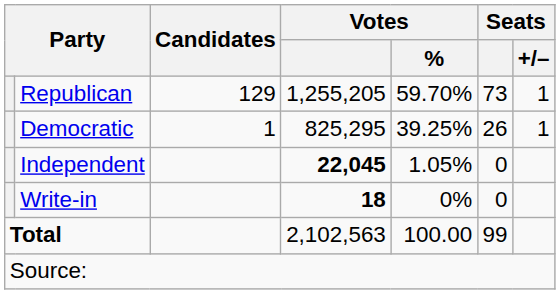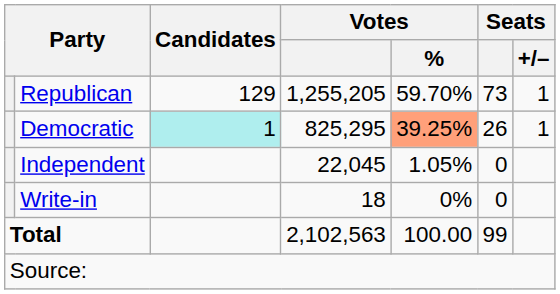(270, 128) no background -> (270, 128) paleturquoise background
(434, 128) no background -> (434, 128) lightsalmon background
(352, 164) bold -> (352, 164) normal
(373, 199) bold -> (373, 199) normal
